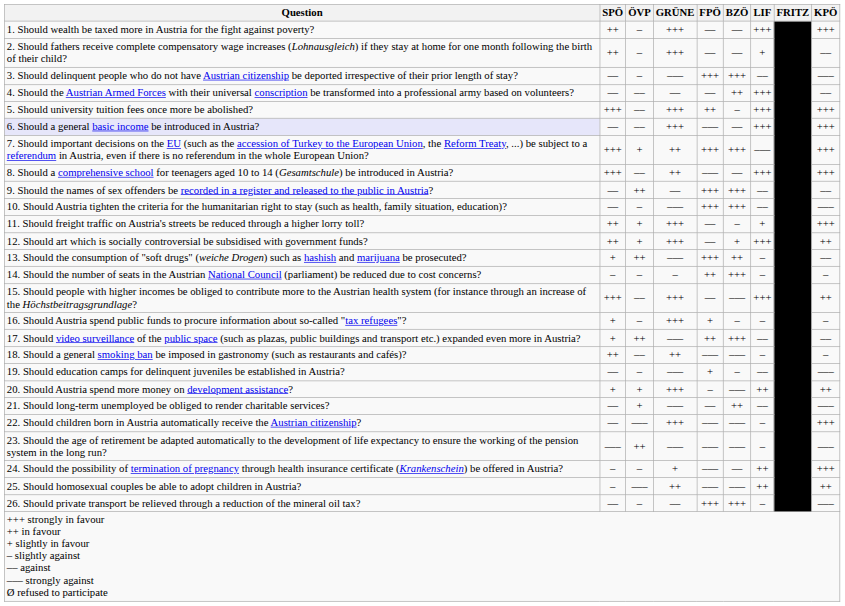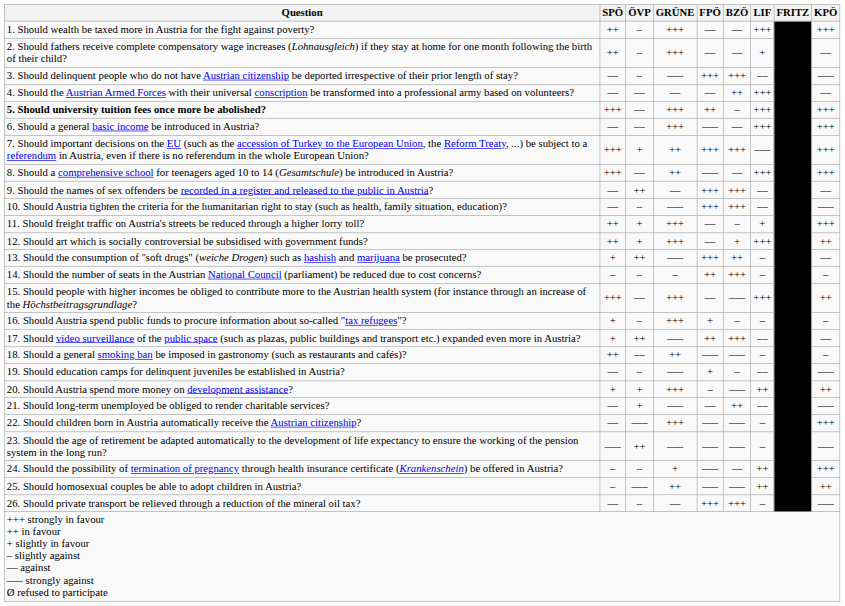(130, 110) normal -> (136, 110) bold
(133, 127) lavender background -> (133, 127) no background
